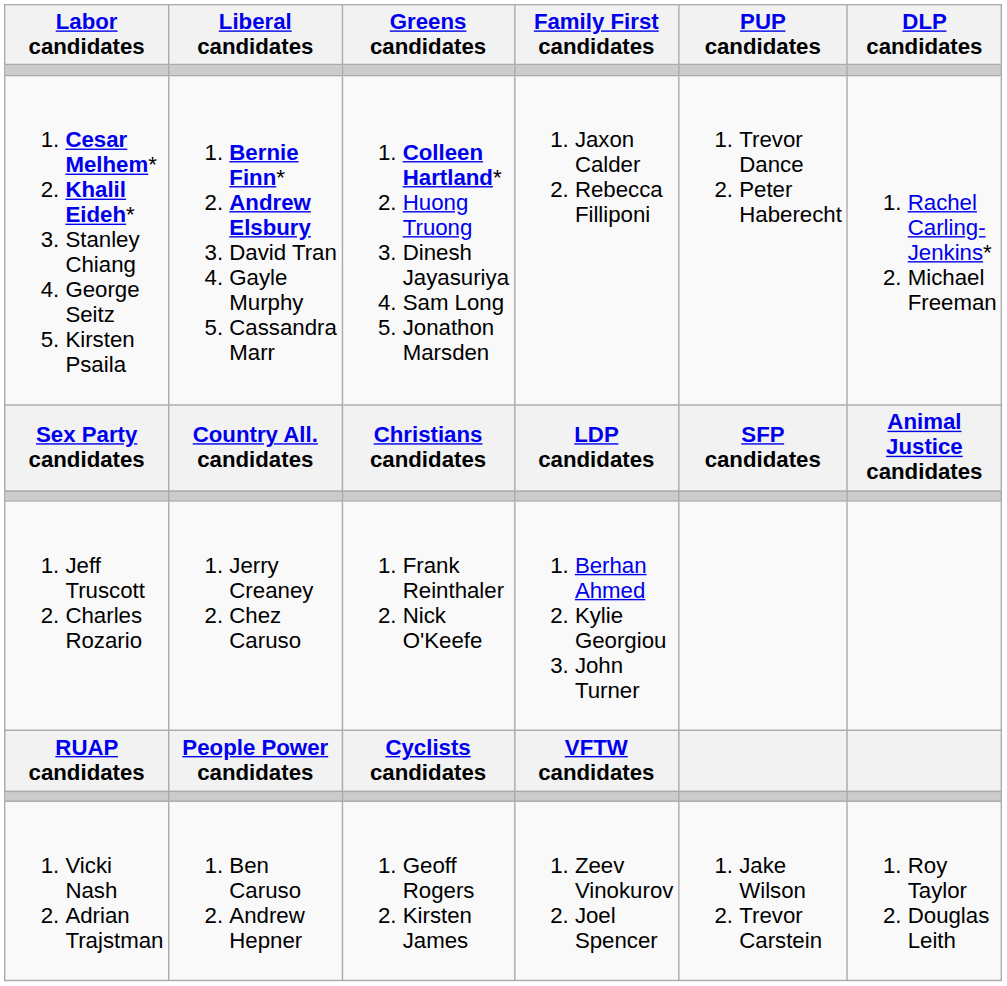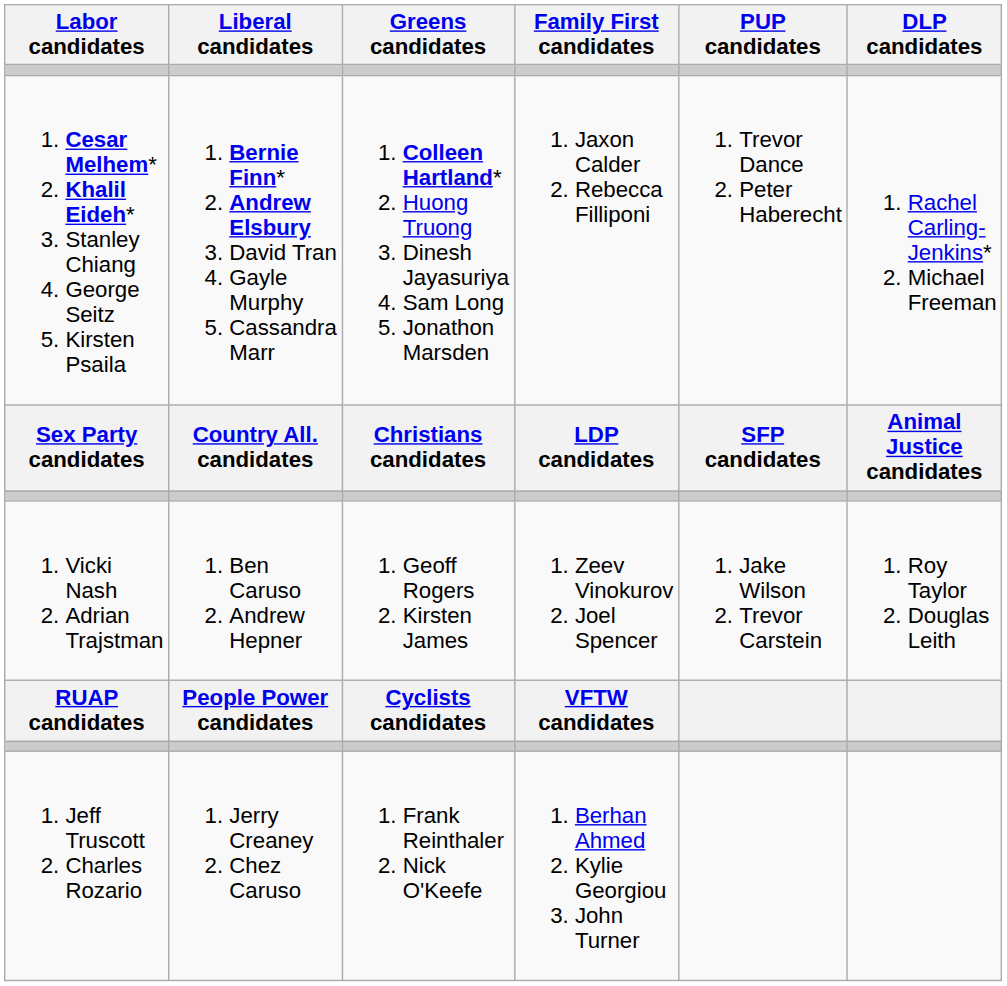rows swapped: (87, 904) <-> (87, 603)
